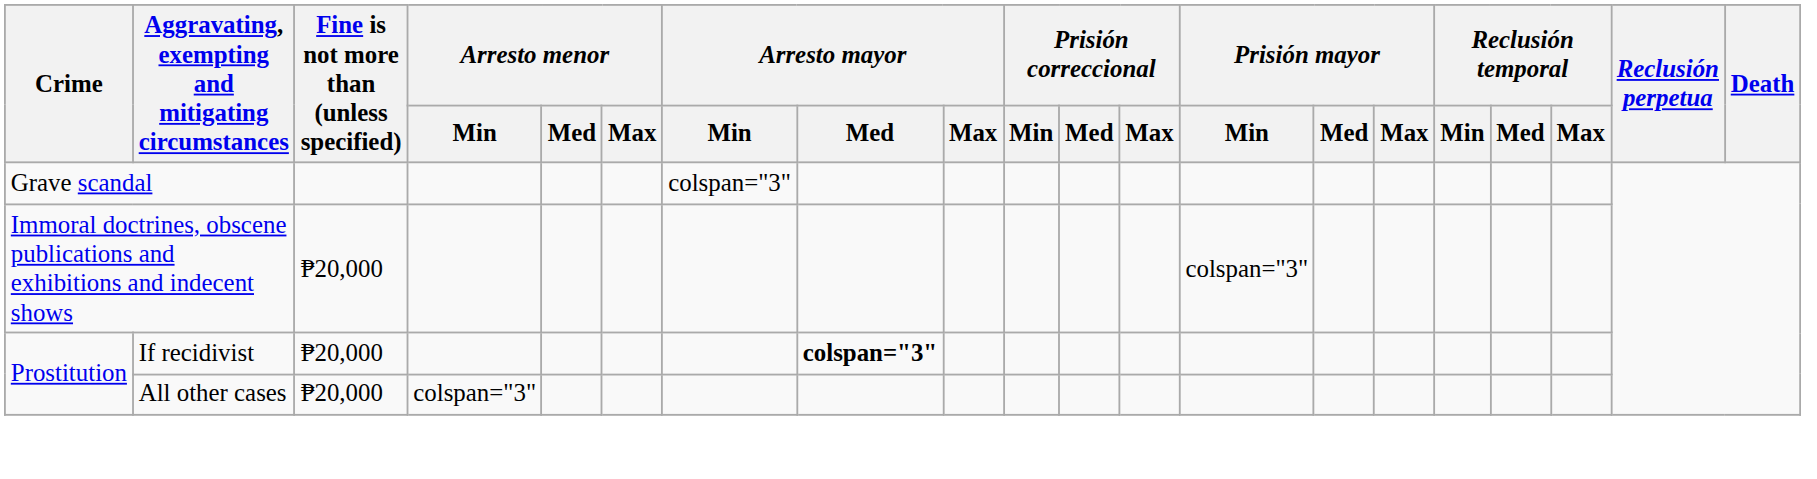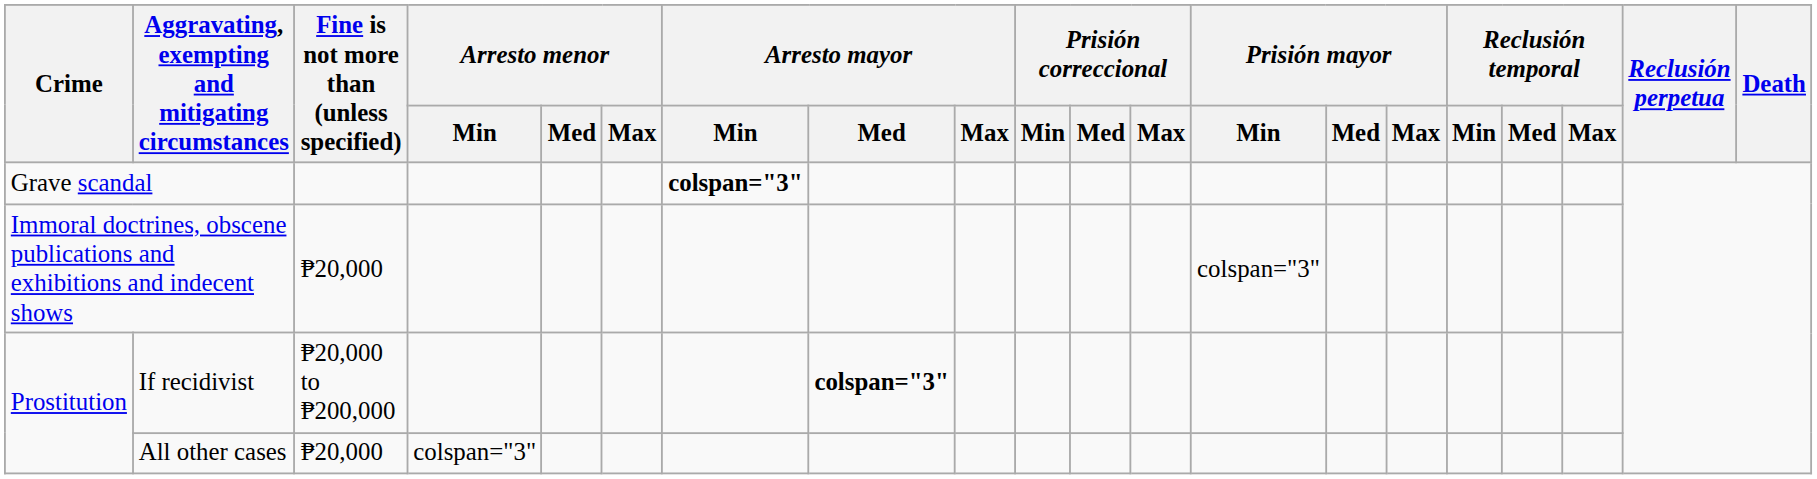(730, 182) normal -> (735, 182) bold
(342, 352) ₱20,000 -> (348, 382) ₱20,000 to ₱200,000
